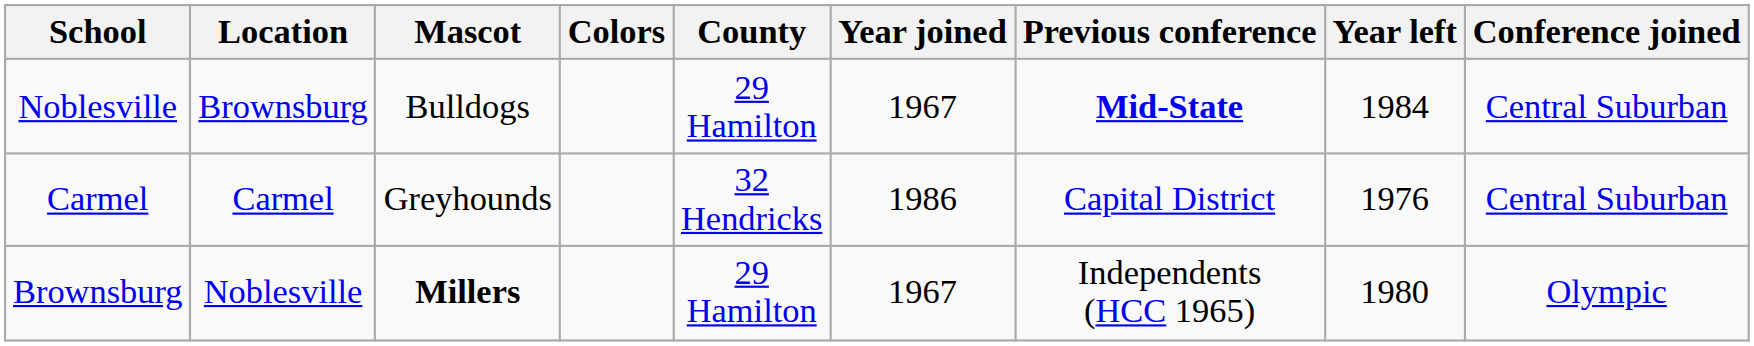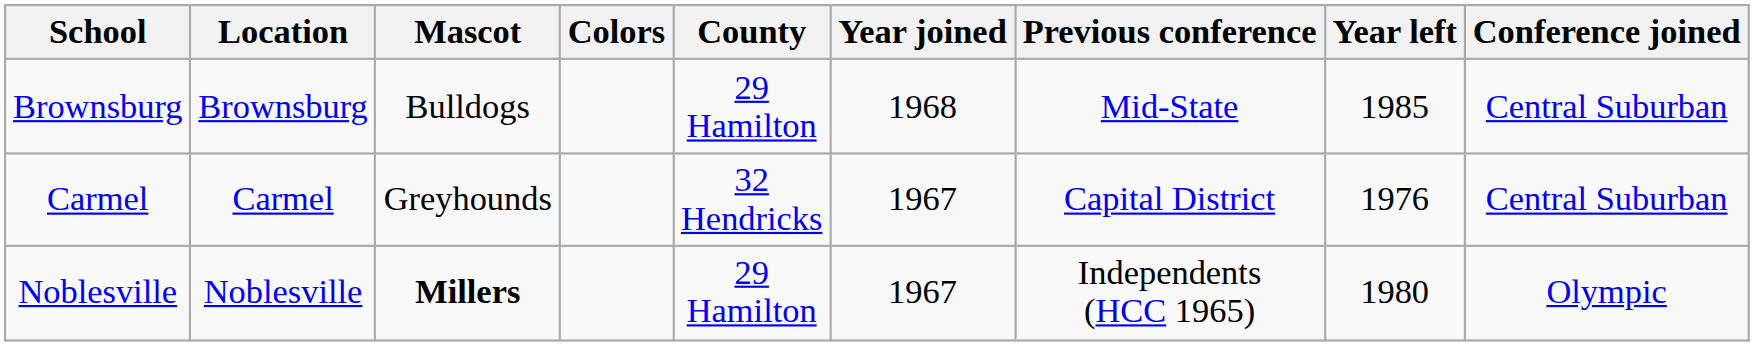(98, 105) Noblesville -> (98, 105) Brownsburg
(923, 105) 1967 -> (923, 105) 1968
(1170, 105) bold -> (1170, 105) normal
(1395, 105) 1984 -> (1395, 105) 1985
(923, 198) 1986 -> (923, 198) 1967
(98, 292) Brownsburg -> (98, 292) Noblesville
